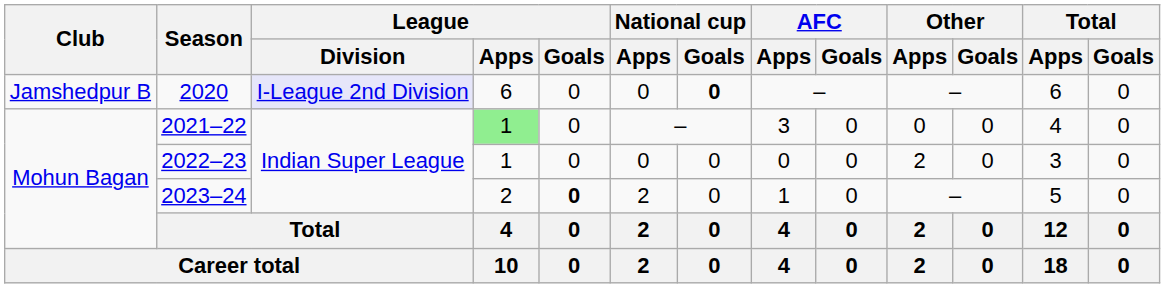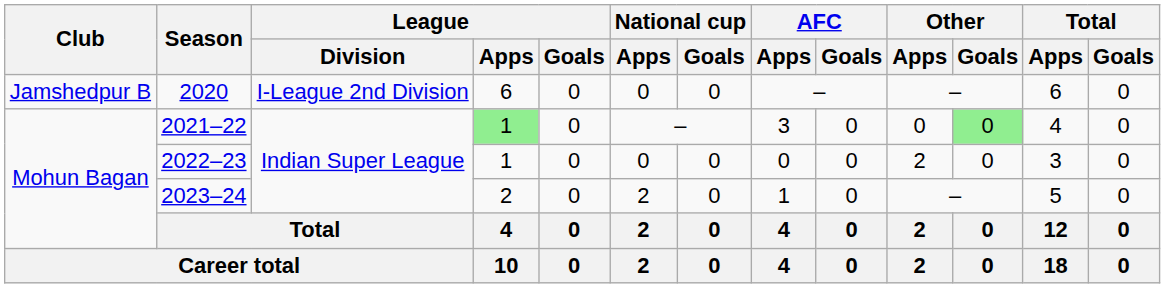(363, 91) lavender background -> (363, 91) no background
(714, 91) bold -> (714, 91) normal
(988, 126) no background -> (988, 126) lightgreen background
(574, 195) bold -> (574, 195) normal
